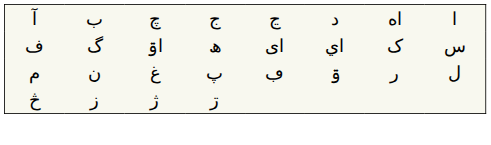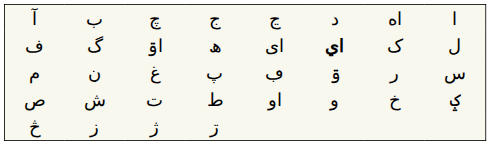(335, 45) normal -> (335, 45) bold
(455, 45) س -> (455, 45) ل
(455, 72) ل -> (455, 72) س
+ row: (35, 100)
